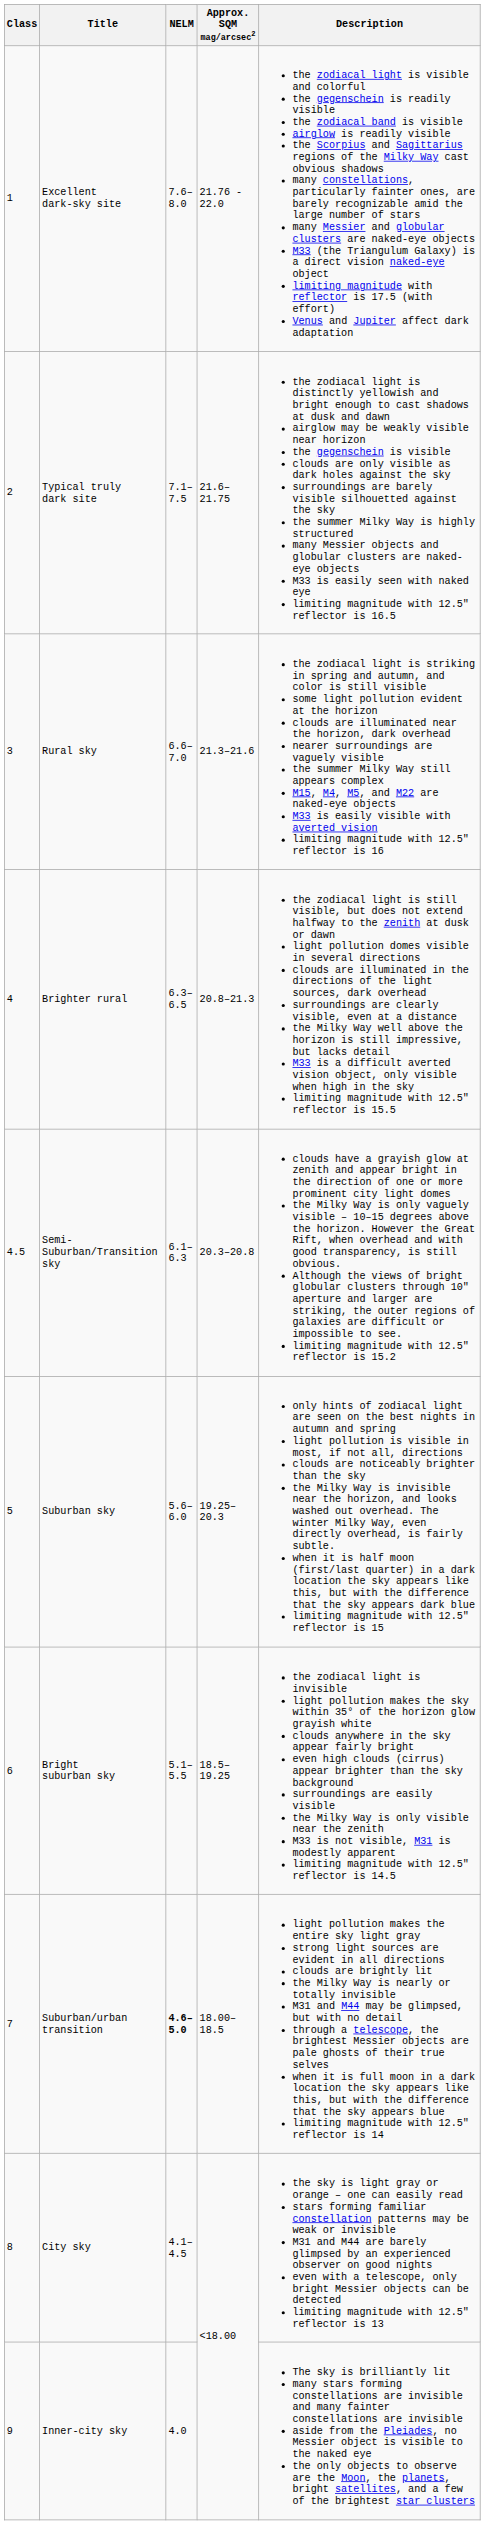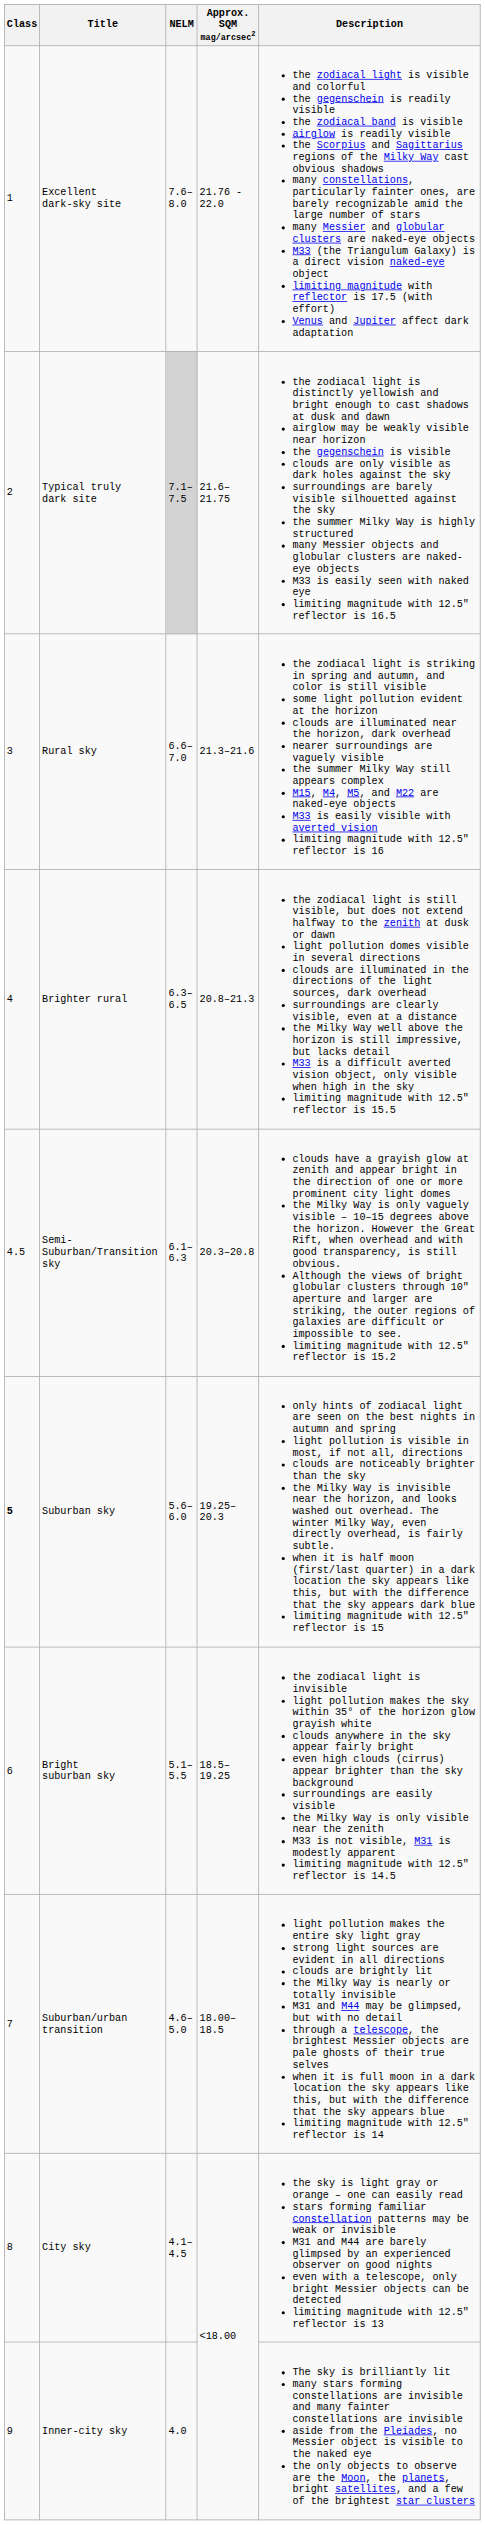(181, 493) no background -> (181, 493) lightgrey background
(10, 1512) normal -> (10, 1512) bold
(181, 2024) bold -> (181, 2024) normal
